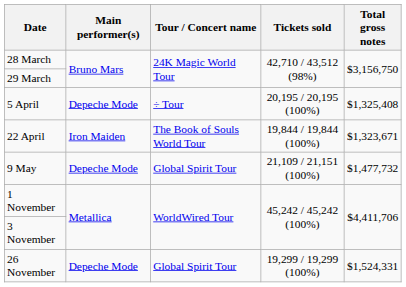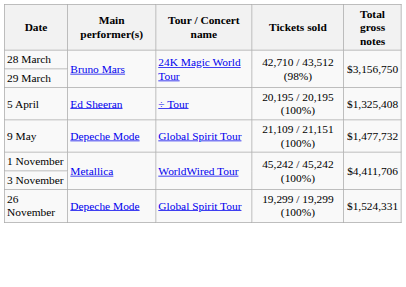(103, 104) Depeche Mode -> (96, 104) Ed Sheeran
- row: (26, 136)
